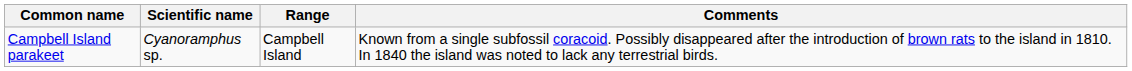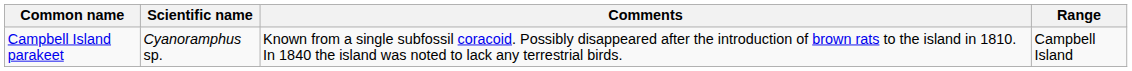columns swapped: (308, 15) <-> (741, 15)
